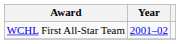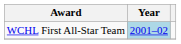(149, 30) no background -> (149, 30) lightblue background
